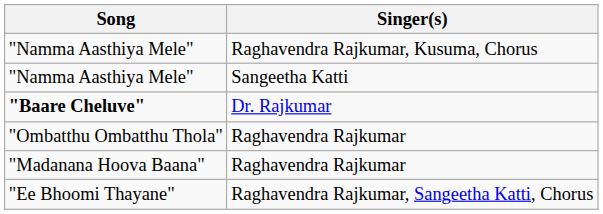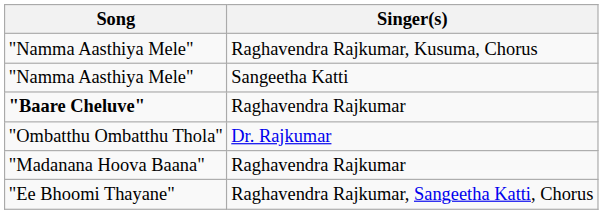(281, 106) Dr. Rajkumar -> (318, 106) Raghavendra Rajkumar
(318, 135) Raghavendra Rajkumar -> (281, 135) Dr. Rajkumar
